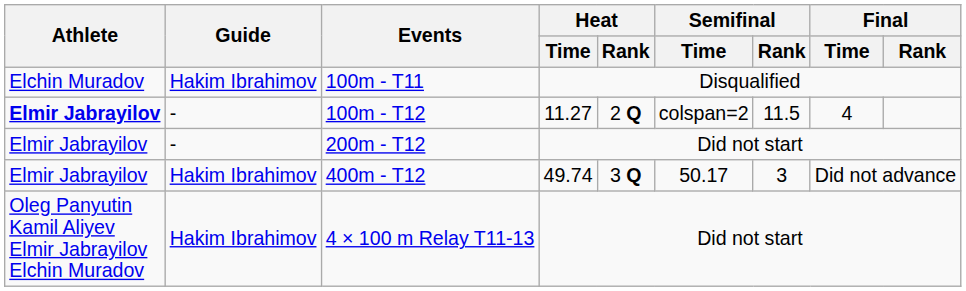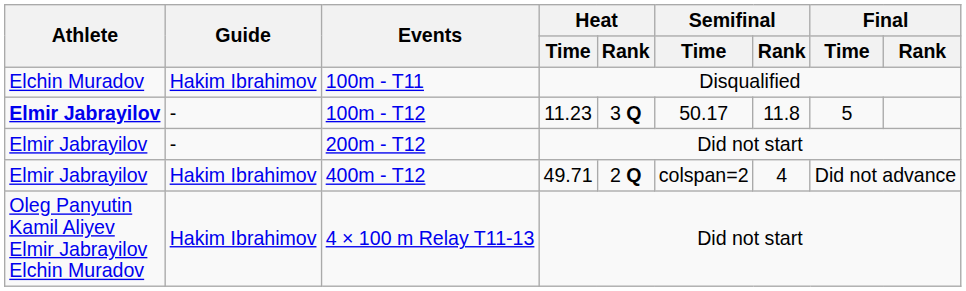(568, 113) 11.27 -> (568, 113) 11.23
(626, 113) 2 Q -> (626, 113) 3 Q
(704, 113) colspan=2 -> (704, 113) 50.17
(782, 113) 11.5 -> (782, 113) 11.8
(847, 113) 4 -> (847, 113) 5
(568, 175) 49.74 -> (568, 175) 49.71
(626, 175) 3 Q -> (626, 175) 2 Q
(704, 175) 50.17 -> (704, 175) colspan=2
(782, 175) 3 -> (782, 175) 4
